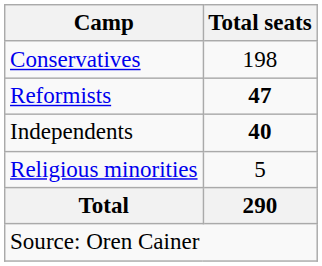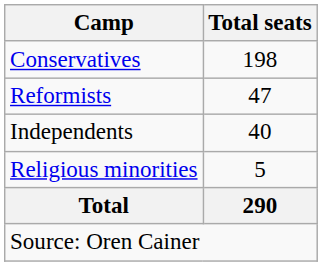(260, 95) bold -> (260, 95) normal
(260, 132) bold -> (260, 132) normal
